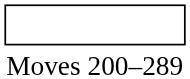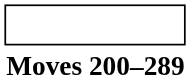(95, 65) normal -> (95, 65) bold
